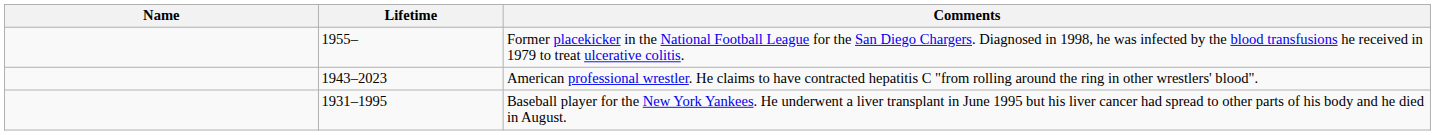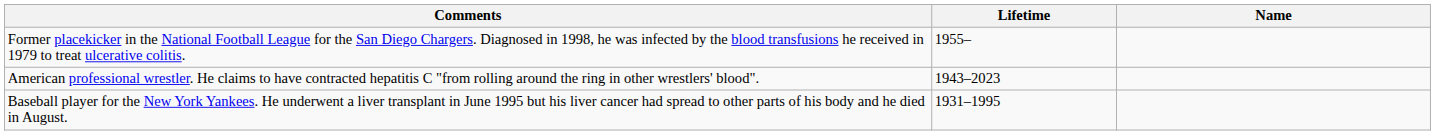columns swapped: (161, 16) <-> (967, 16)
